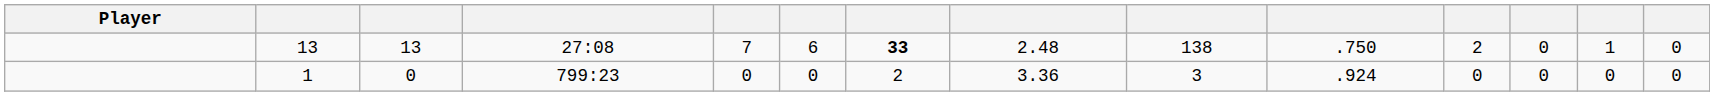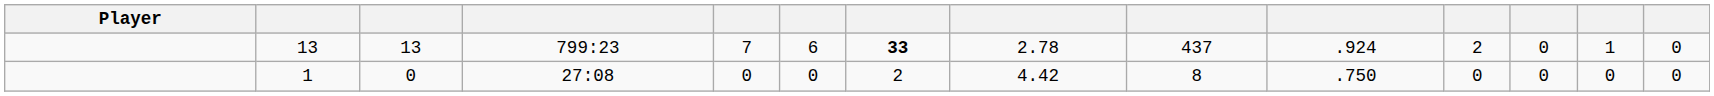(588, 48) 27:08 -> (588, 48) 799:23
(1038, 48) 2.48 -> (1038, 48) 2.78
(1197, 48) 138 -> (1197, 48) 437
(1356, 48) .750 -> (1356, 48) .924
(588, 76) 799:23 -> (588, 76) 27:08
(1038, 76) 3.36 -> (1038, 76) 4.42
(1197, 76) 3 -> (1197, 76) 8
(1356, 76) .924 -> (1356, 76) .750
